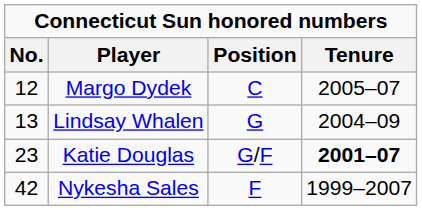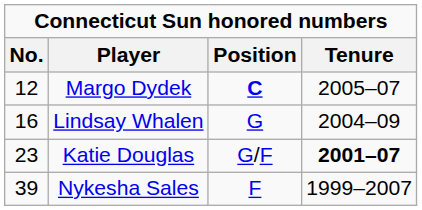(255, 88) normal -> (255, 88) bold
(27, 121) 13 -> (27, 121) 16
(27, 188) 42 -> (27, 188) 39
